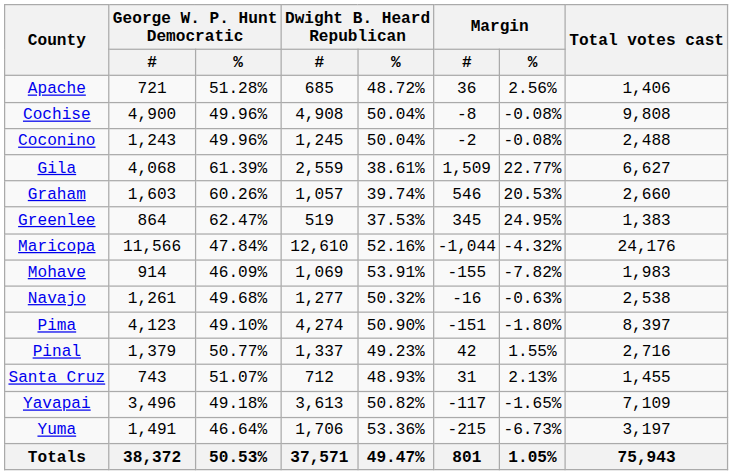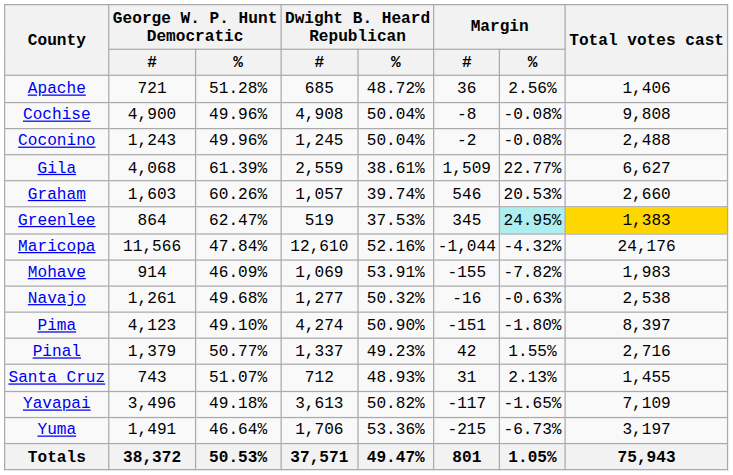(533, 220) no background -> (533, 220) paleturquoise background
(647, 220) no background -> (647, 220) gold background
